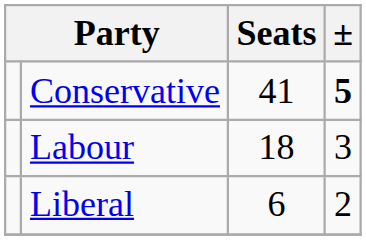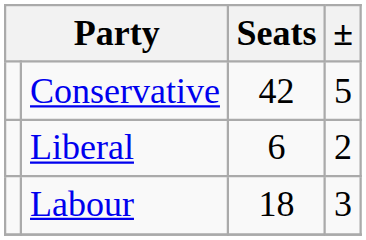(277, 90) 41 -> (277, 90) 42
(343, 90) bold -> (343, 90) normal
rows swapped: (82, 147) <-> (82, 204)
